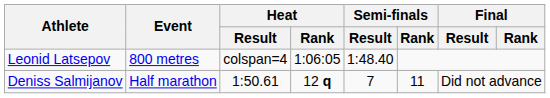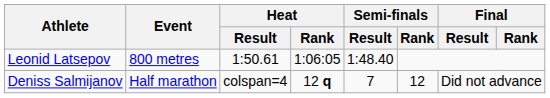(255, 60) colspan=4 -> (255, 60) 1:50.61
(255, 82) 1:50.61 -> (255, 82) colspan=4
(417, 82) 11 -> (417, 82) 12
